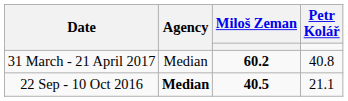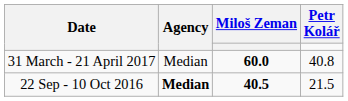(256, 61) 60.2 -> (256, 61) 60.0
(322, 84) 21.1 -> (322, 84) 21.5
